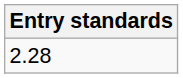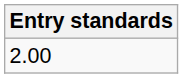(30, 55) 2.28 -> (30, 55) 2.00
